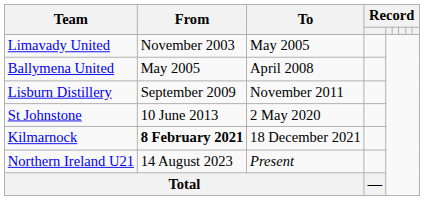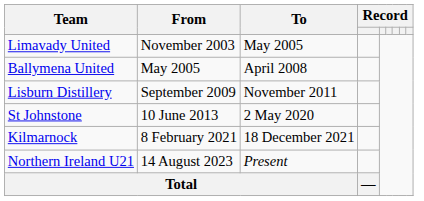(192, 138) bold -> (189, 138) normal
